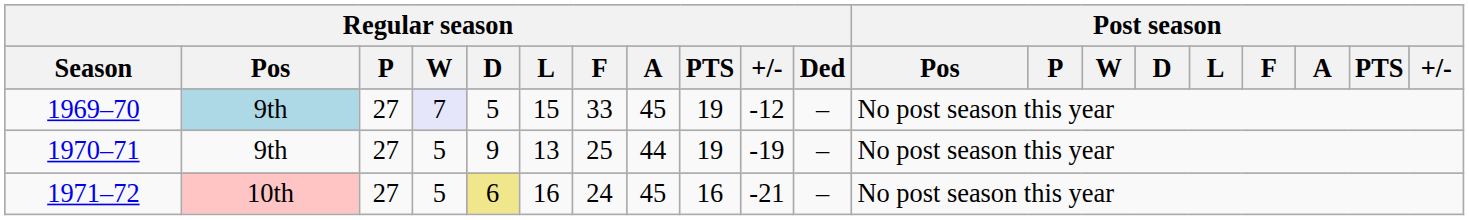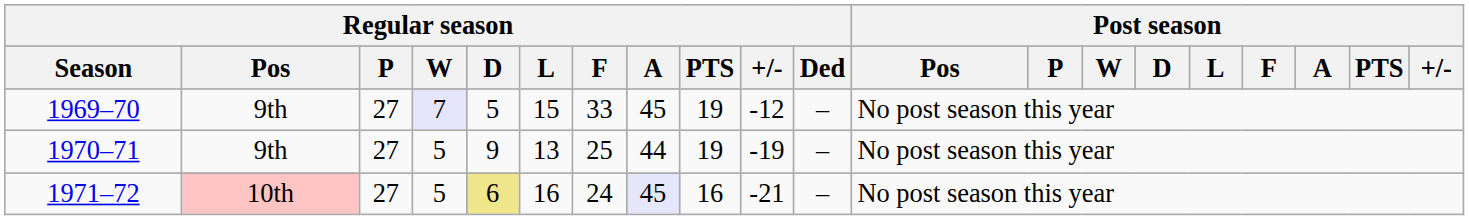(271, 109) lightblue background -> (271, 109) no background
(653, 192) no background -> (653, 192) lavender background
